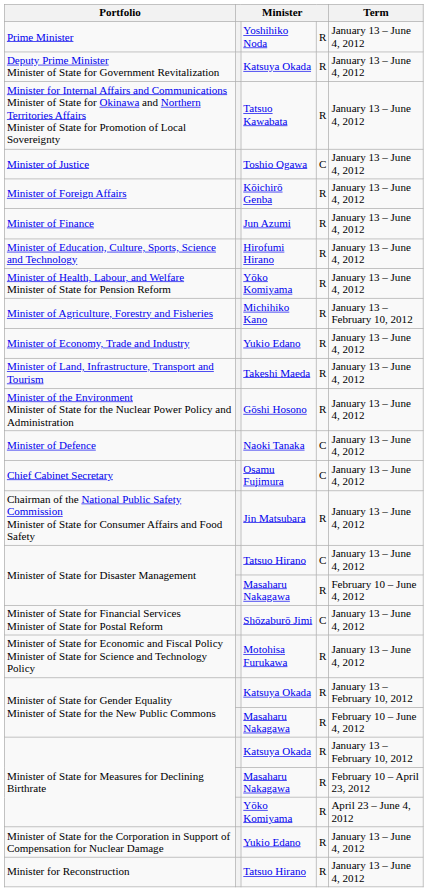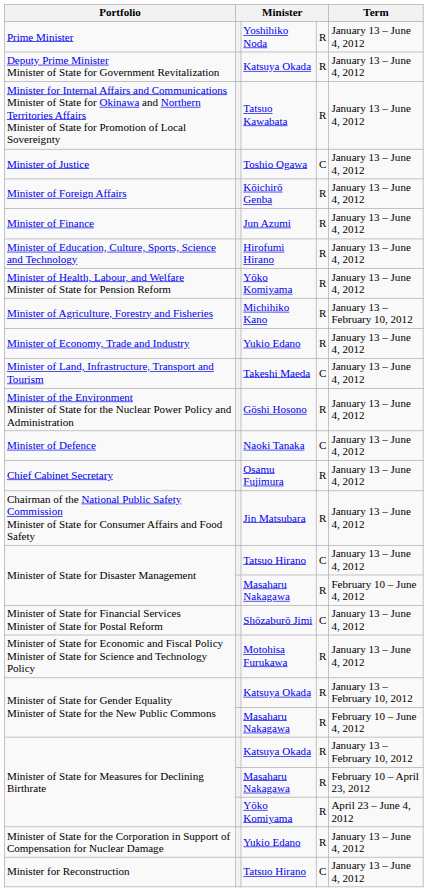(323, 373) R -> (323, 373) C
(323, 475) C -> (323, 475) R
(323, 872) R -> (323, 872) C
